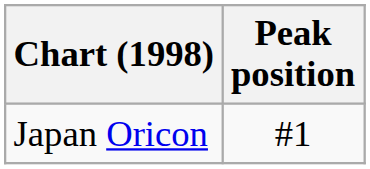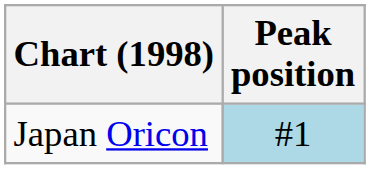(293, 132) no background -> (293, 132) lightblue background
